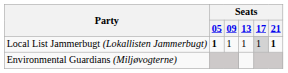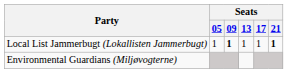(214, 44) bold -> (214, 44) normal
(229, 44) normal -> (229, 44) bold
(258, 44) lightgrey background -> (258, 44) no background
